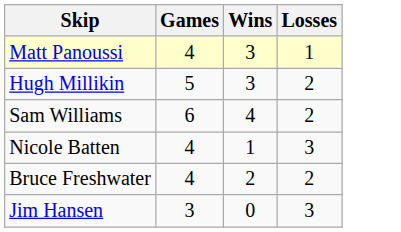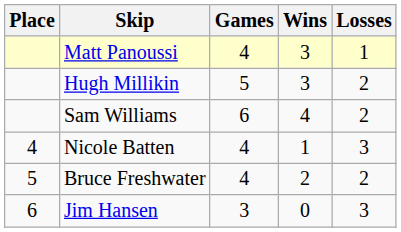+ column: (32, 20)
